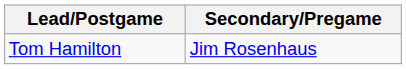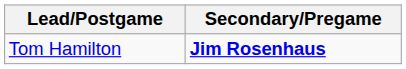(253, 48) normal -> (258, 48) bold
